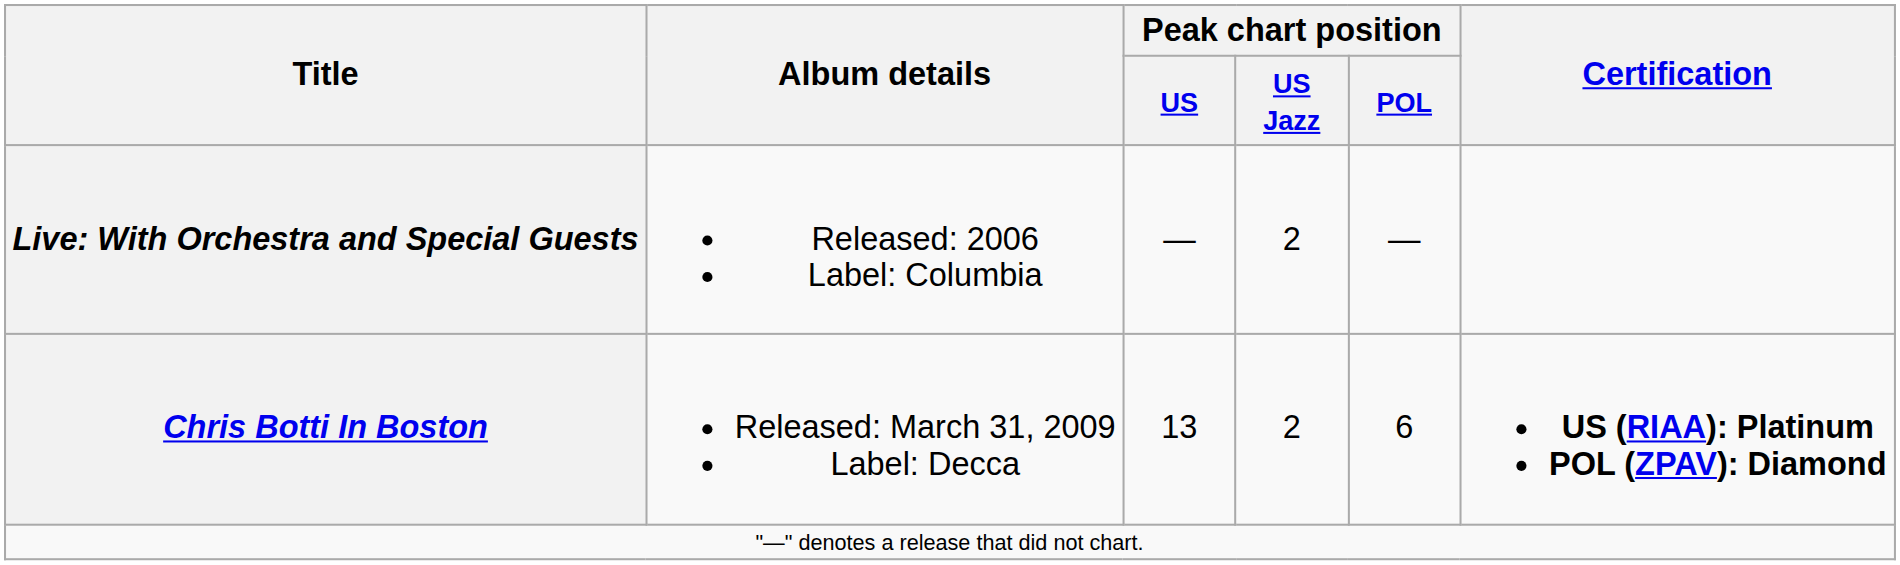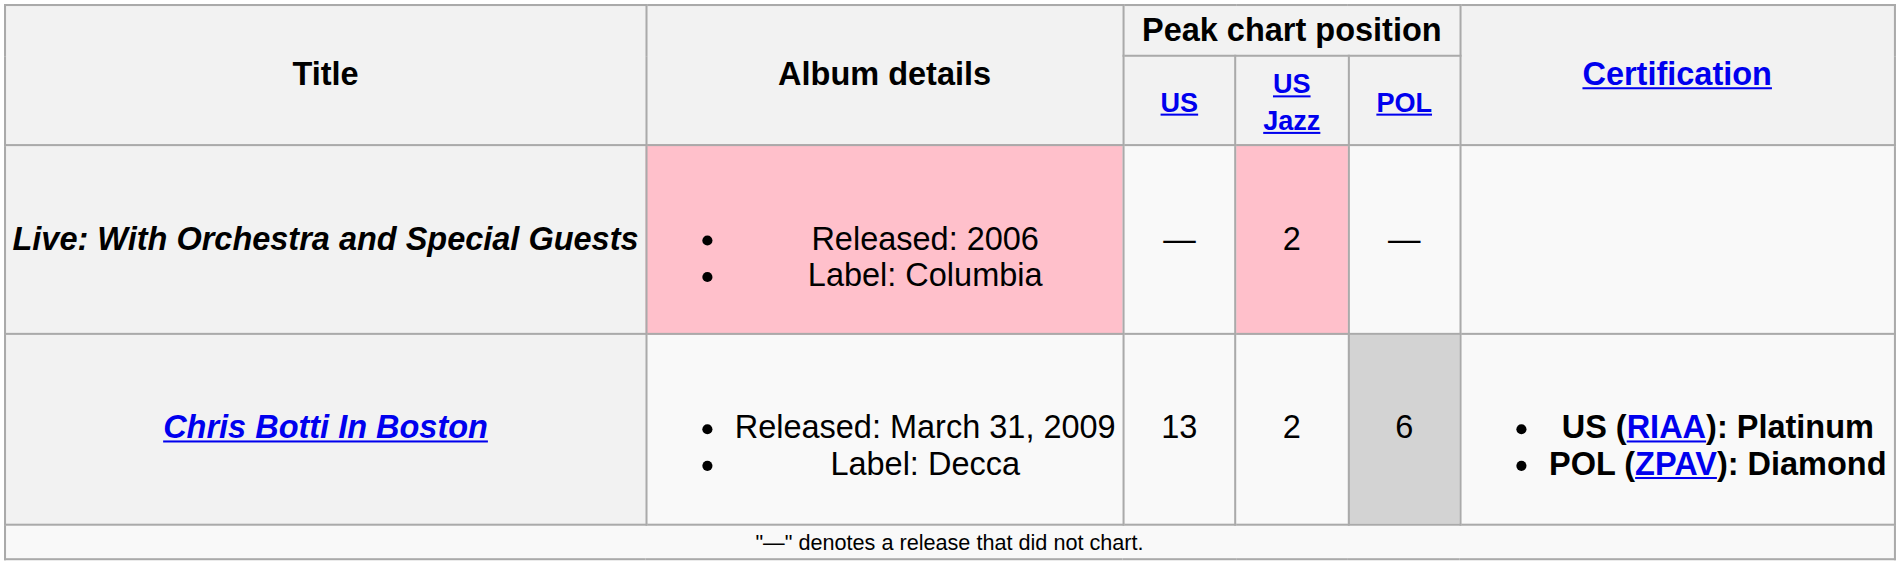(885, 258) no background -> (885, 258) pink background
(1292, 238) no background -> (1292, 238) pink background
(1404, 428) no background -> (1404, 428) lightgrey background
